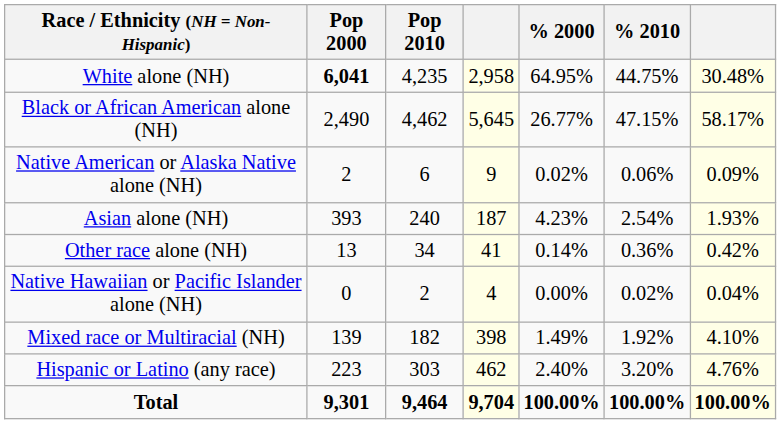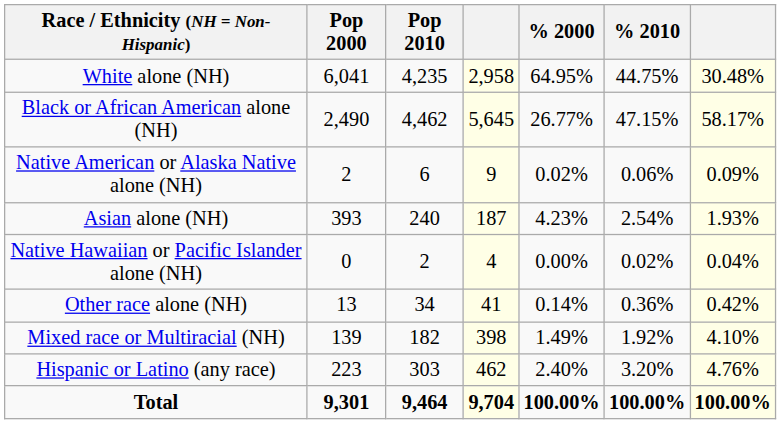(346, 75) bold -> (346, 75) normal
rows swapped: (156, 293) <-> (156, 250)
